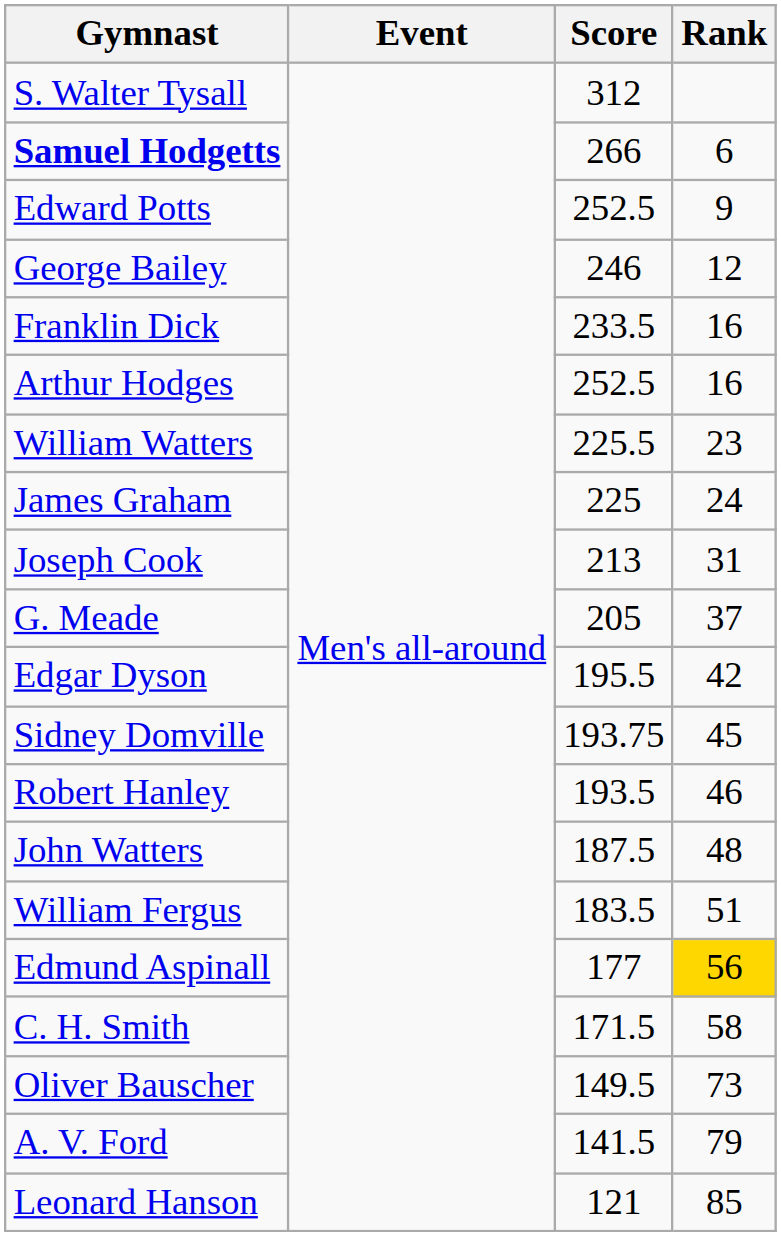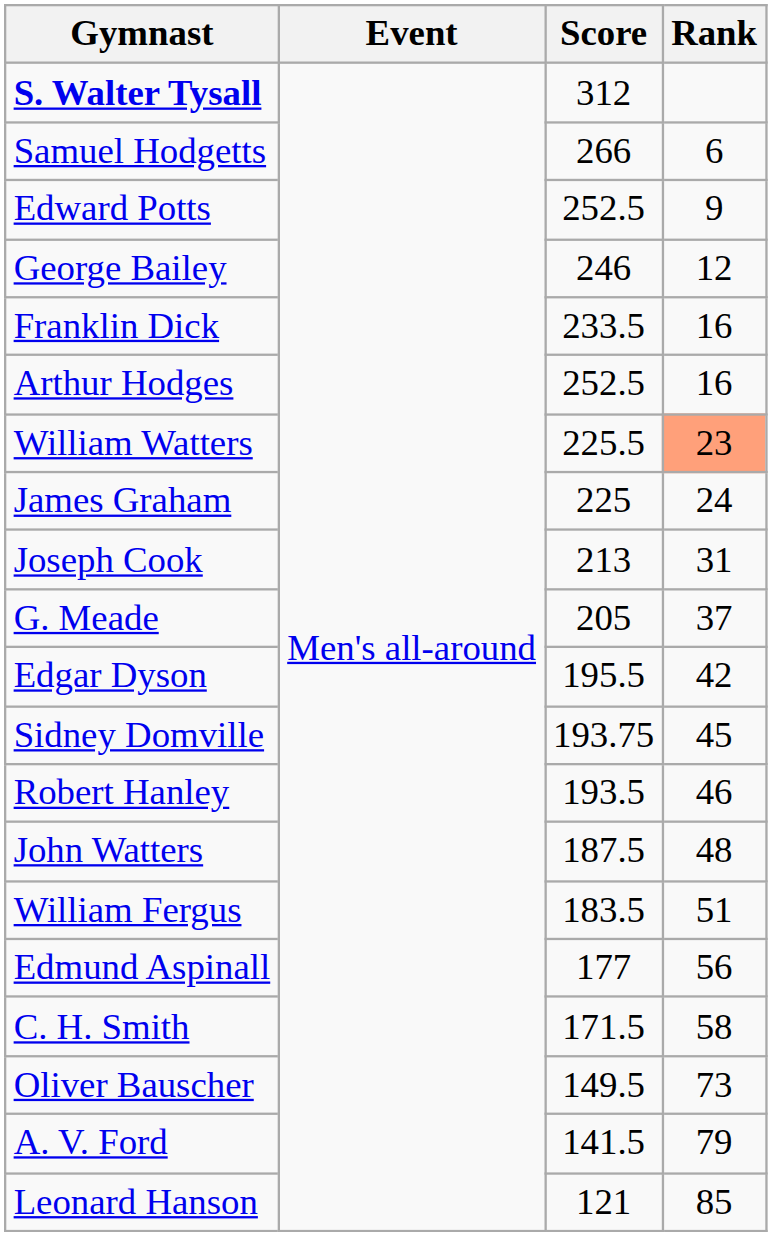(130, 92) normal -> (138, 92) bold
(147, 150) bold -> (140, 150) normal
(724, 442) no background -> (714, 442) lightsalmon background
(724, 967) gold background -> (714, 967) no background
